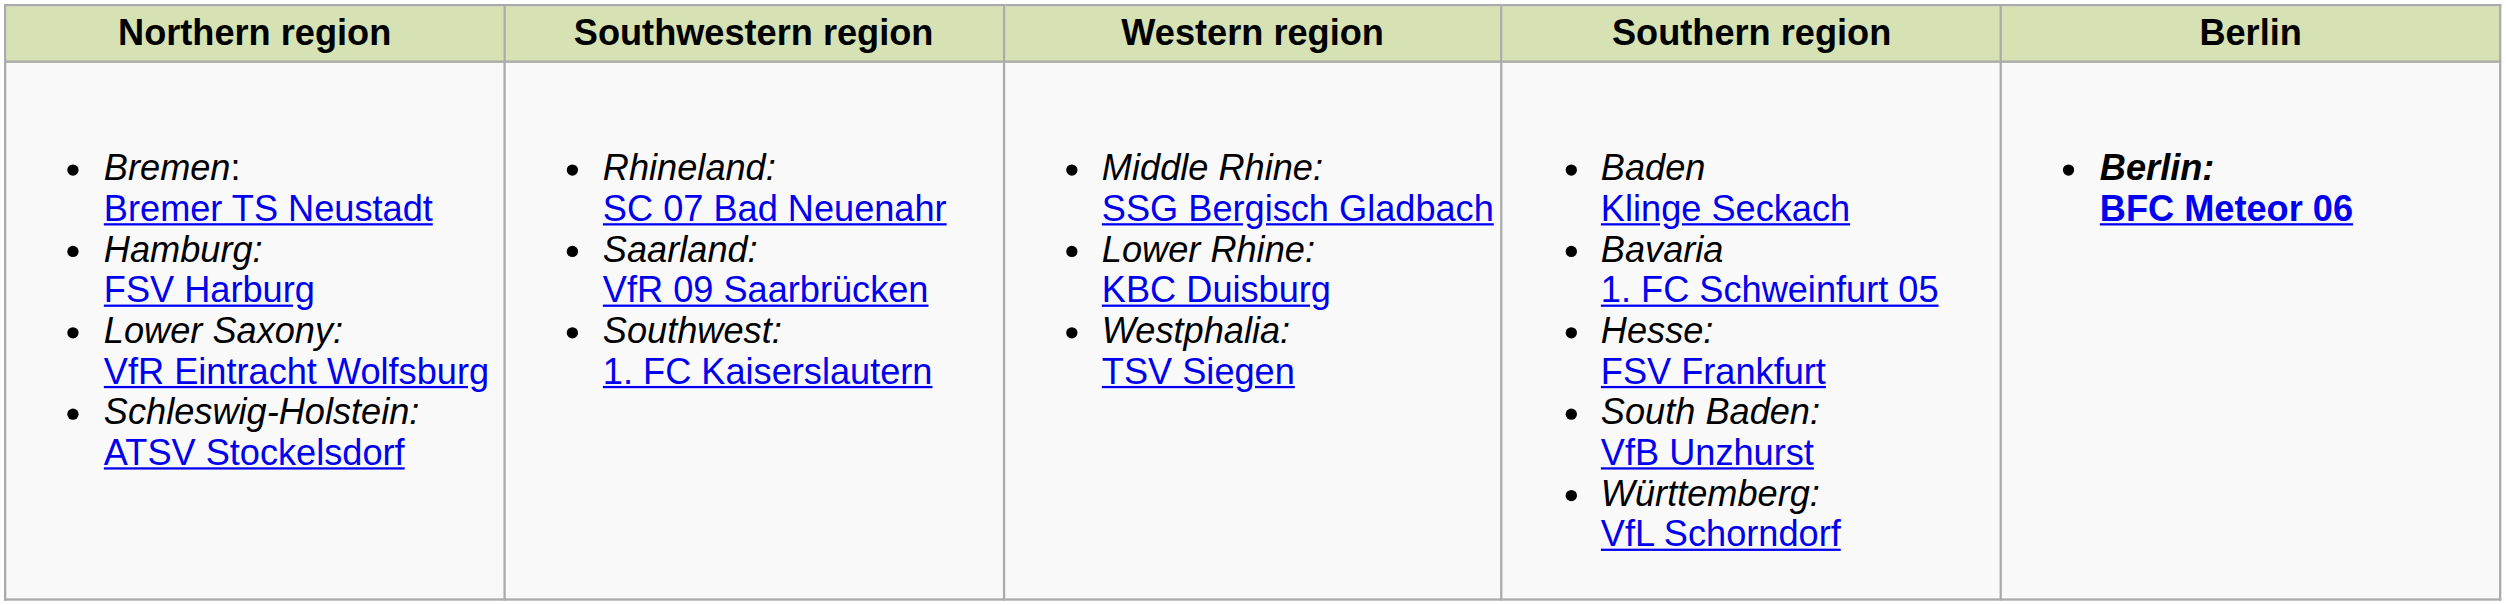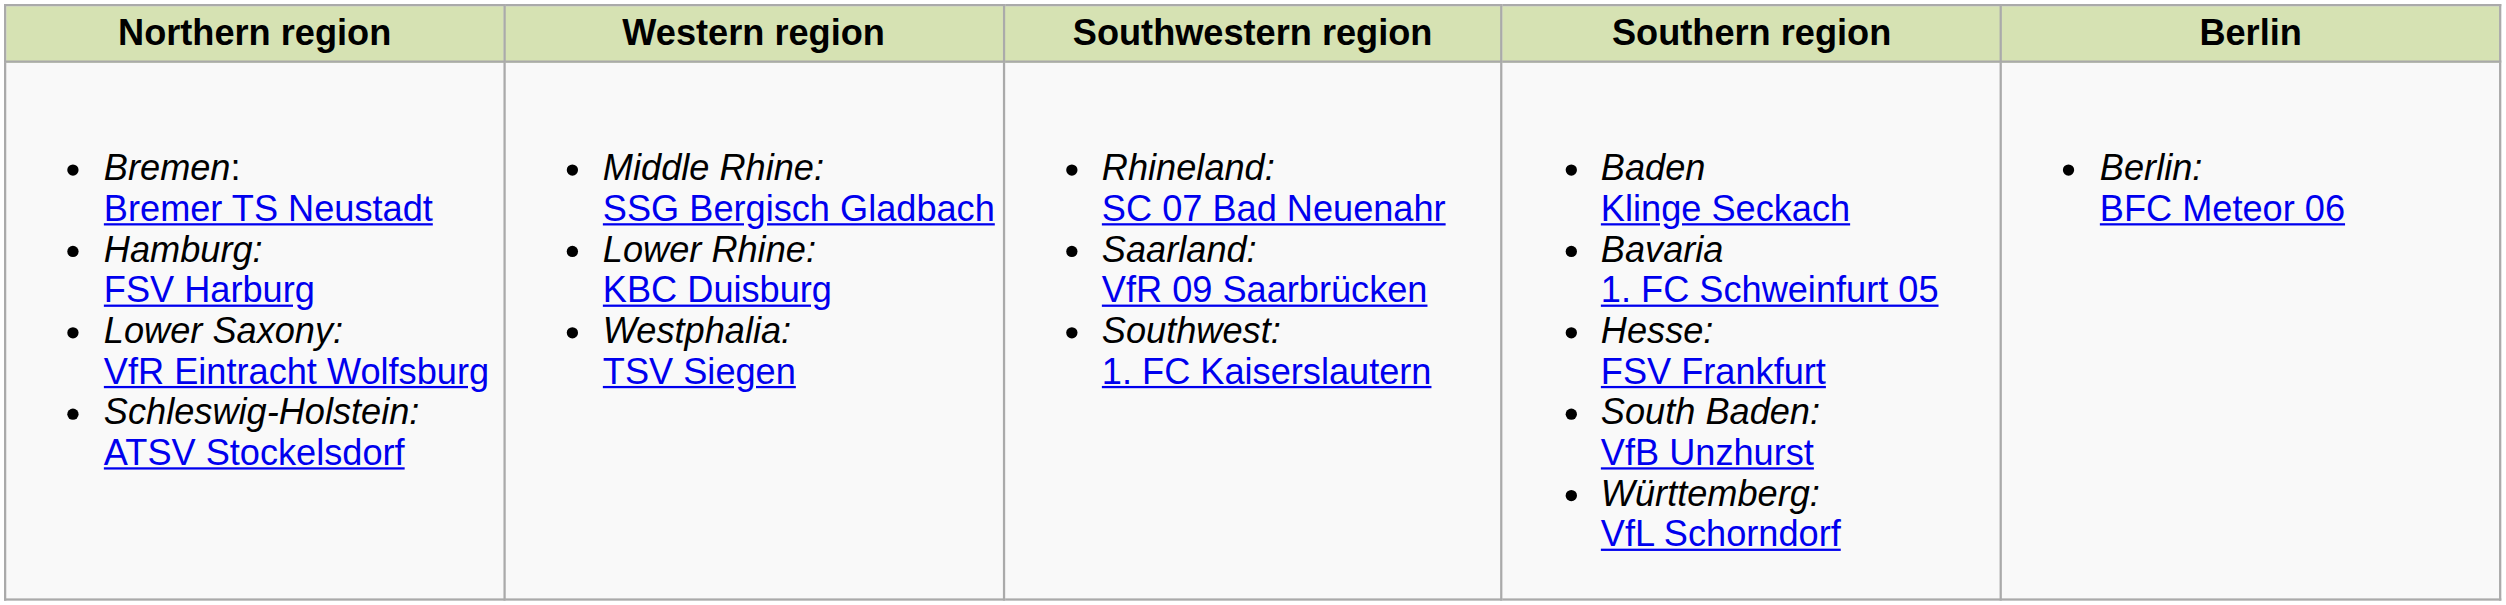columns swapped: (1253, 33) <-> (754, 33)
(2251, 188) bold -> (2251, 188) normal
